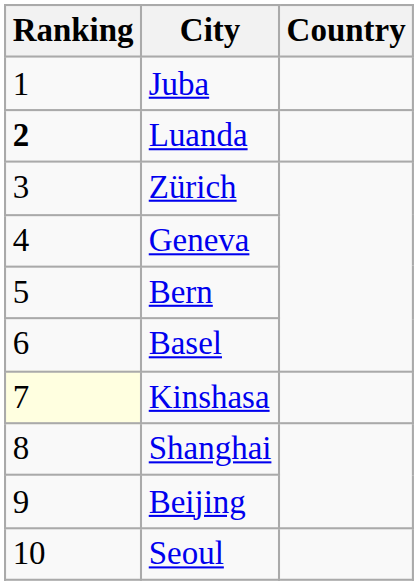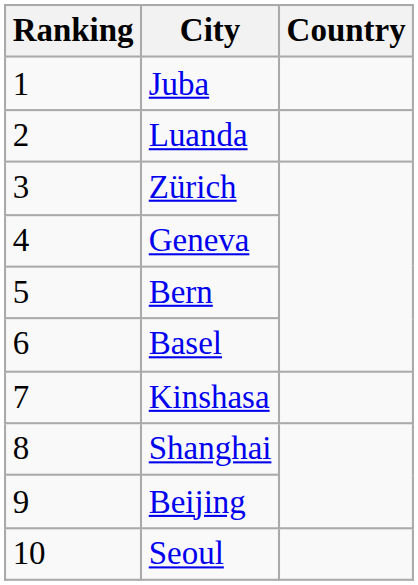(21, 135) bold -> (21, 135) normal
(21, 396) lightyellow background -> (21, 396) no background
